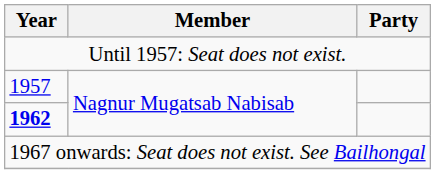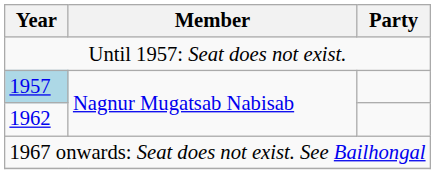(30, 86) no background -> (30, 86) lightblue background
(30, 119) bold -> (30, 119) normal
